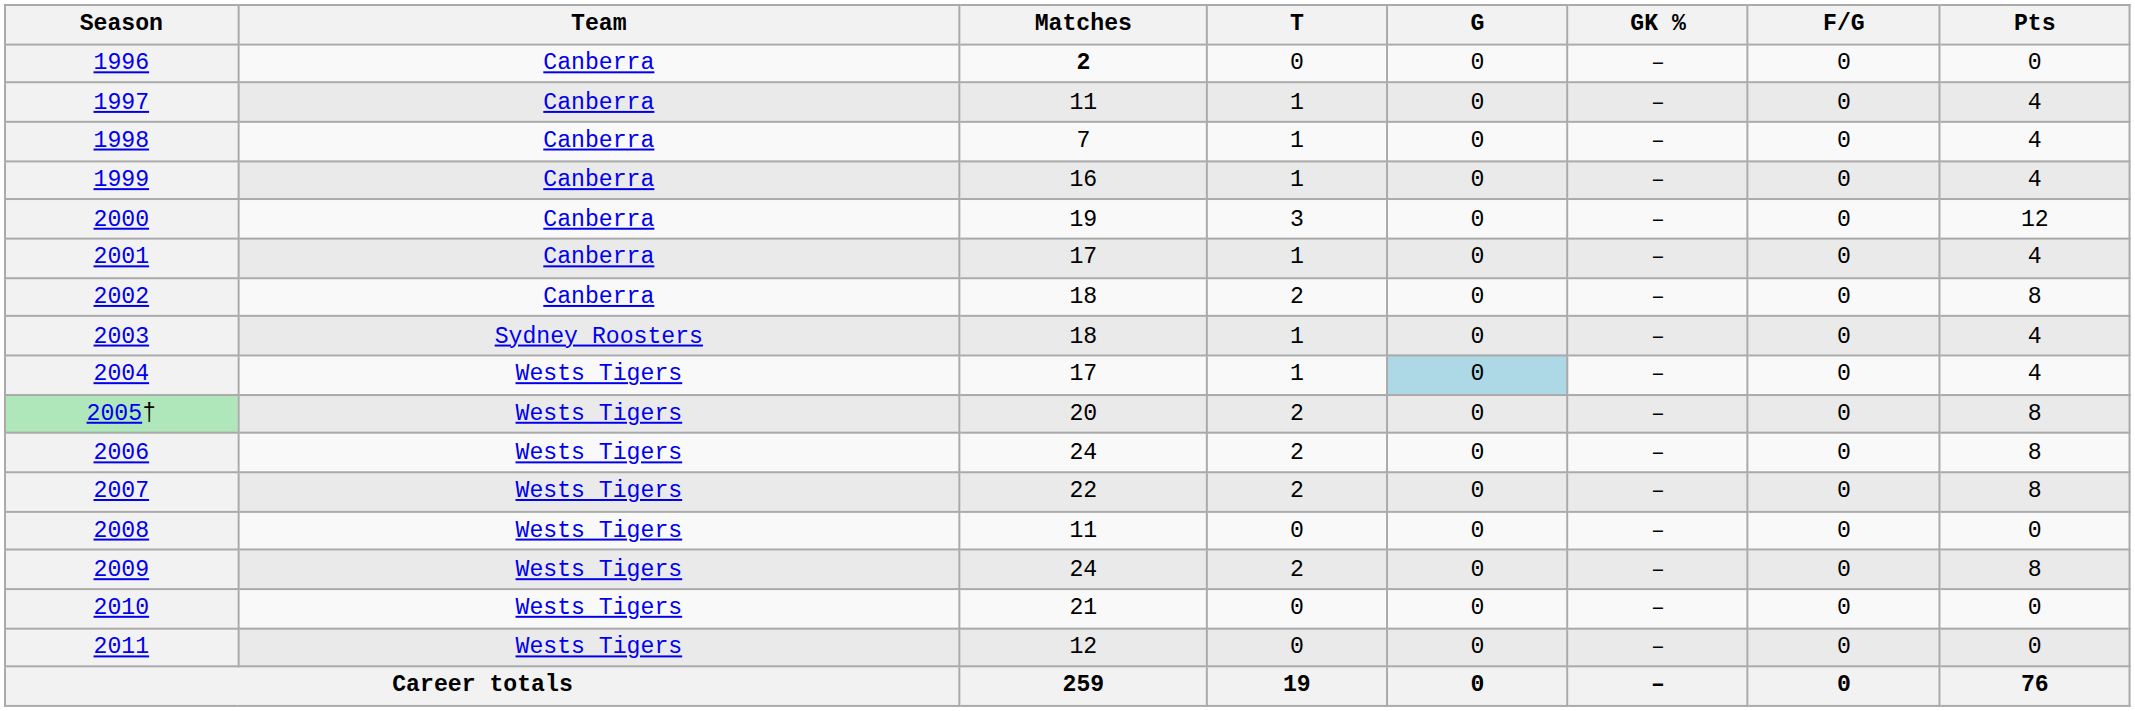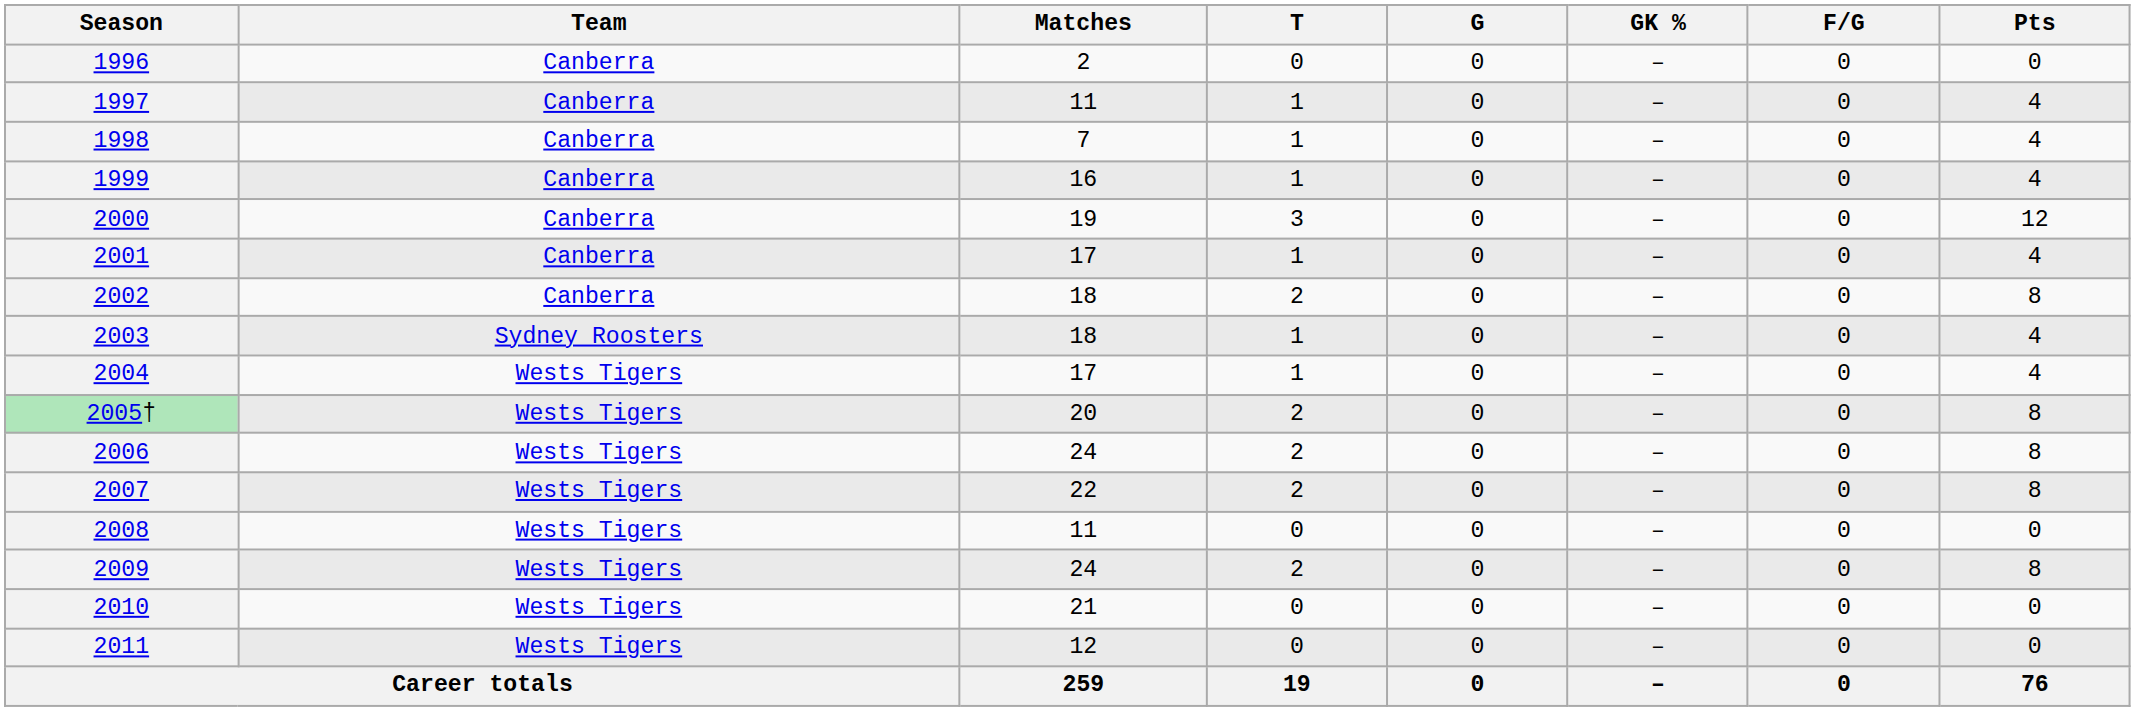(1083, 63) bold -> (1083, 63) normal
(1477, 374) lightblue background -> (1477, 374) no background
